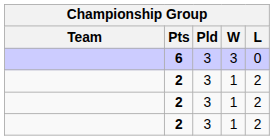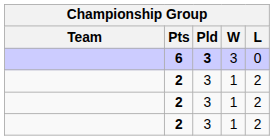(207, 59) normal -> (207, 59) bold
